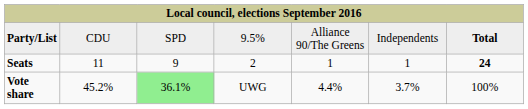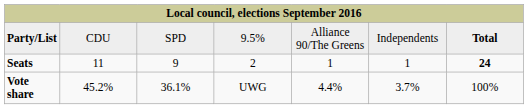(176, 87) lightgreen background -> (176, 87) no background
